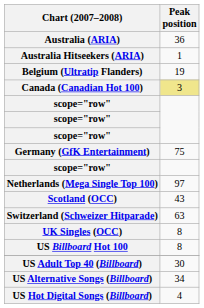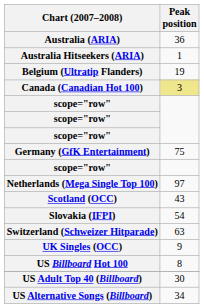+ row: (82, 215)
(180, 231) 8 -> (180, 247) 9
- row: (82, 295)
